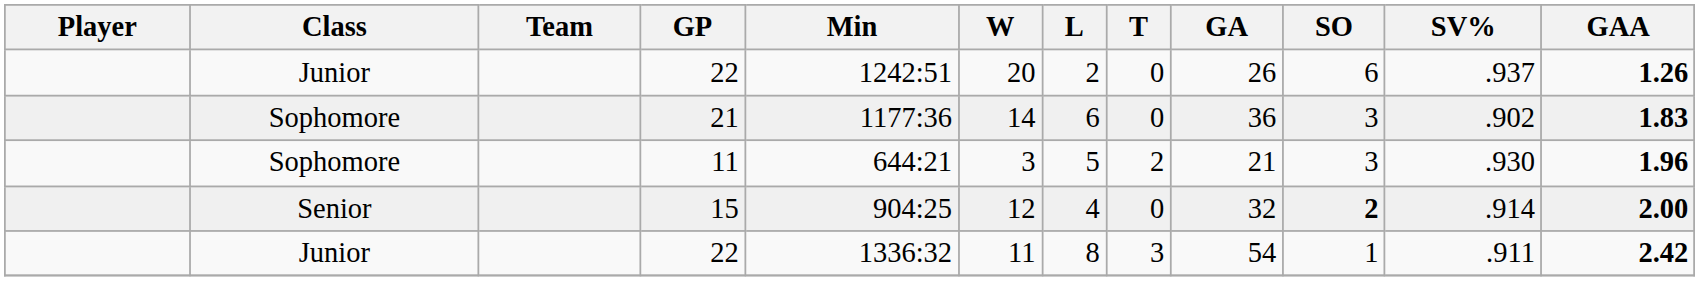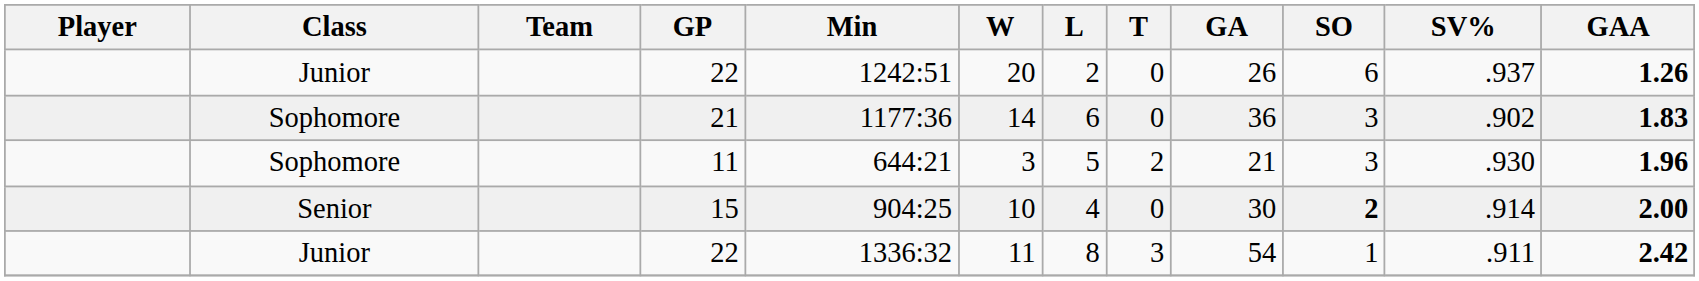(1021, 207) 12 -> (1021, 207) 10
(1262, 207) 32 -> (1262, 207) 30
